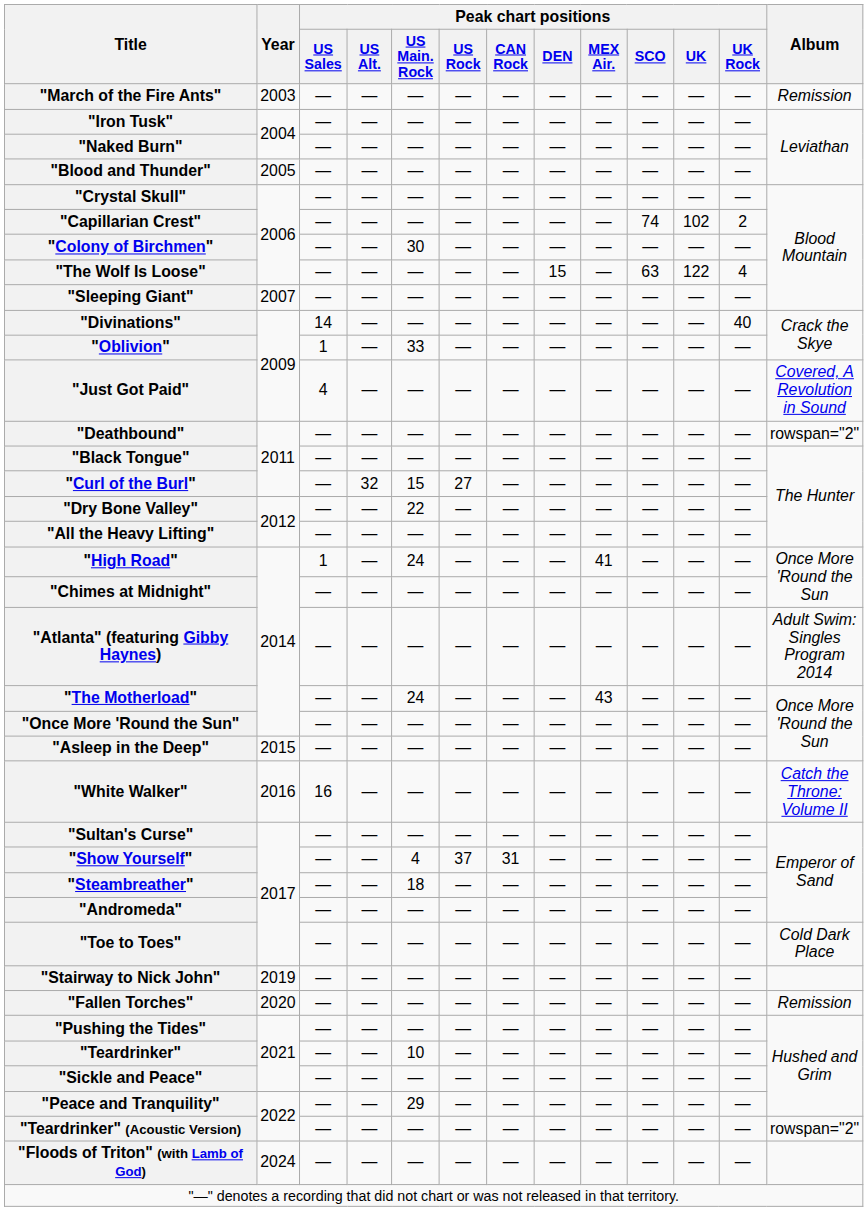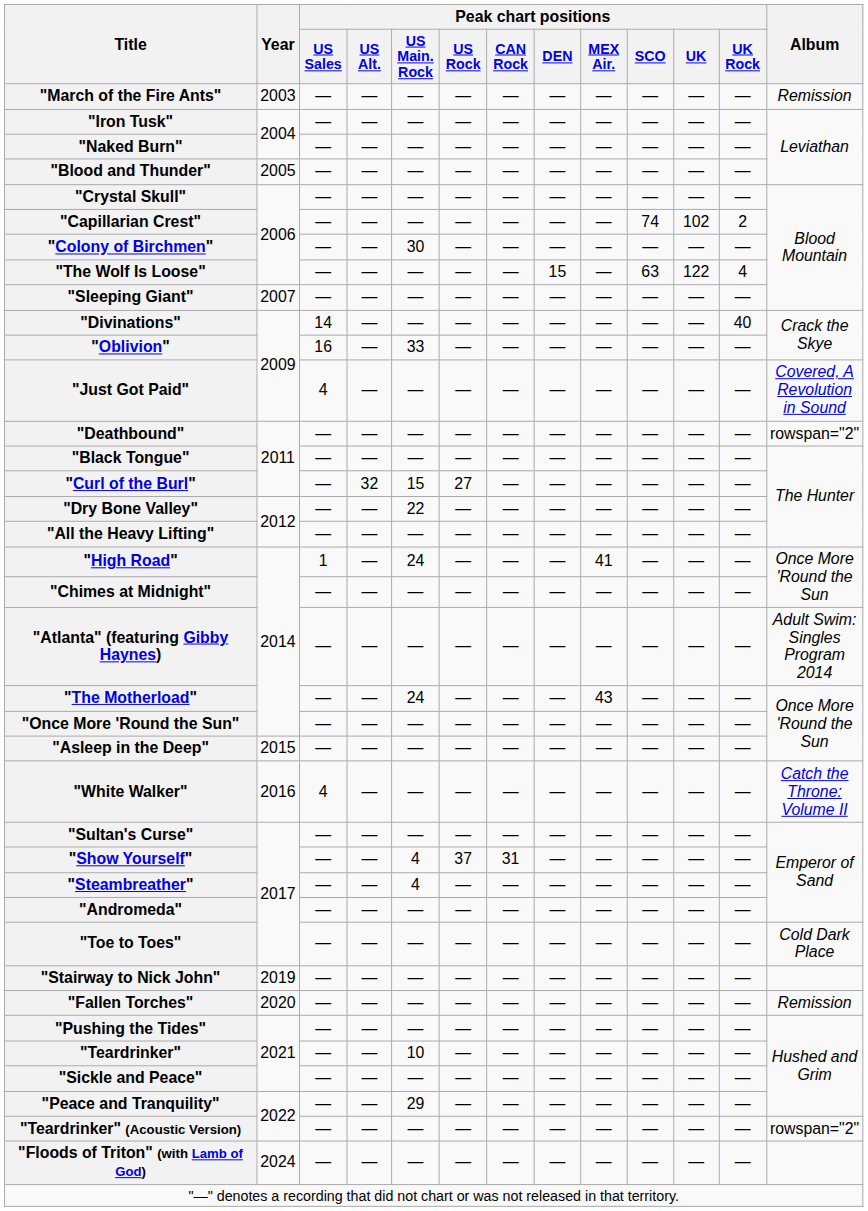(323, 347) 1 -> (323, 347) 16
(323, 791) 16 -> (323, 791) 4
(416, 884) 18 -> (416, 884) 4
